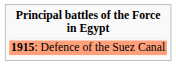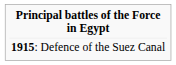(88, 48) lightsalmon background -> (88, 48) no background
